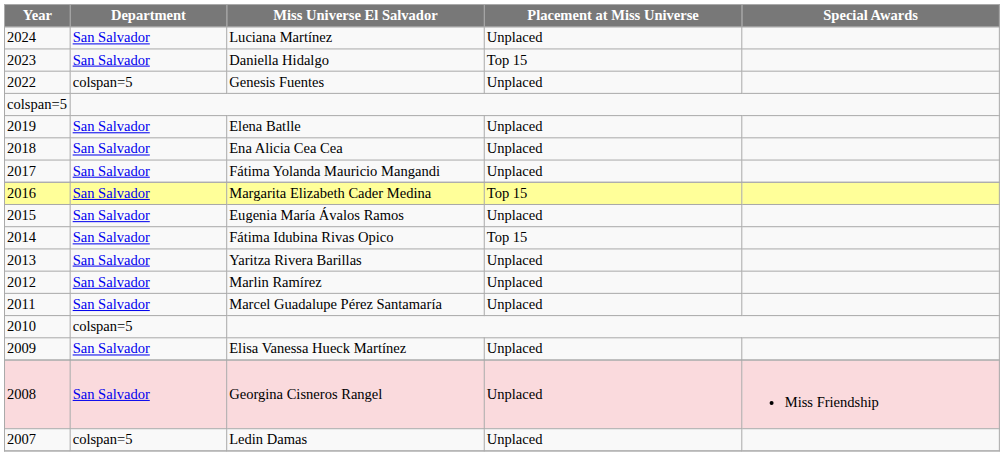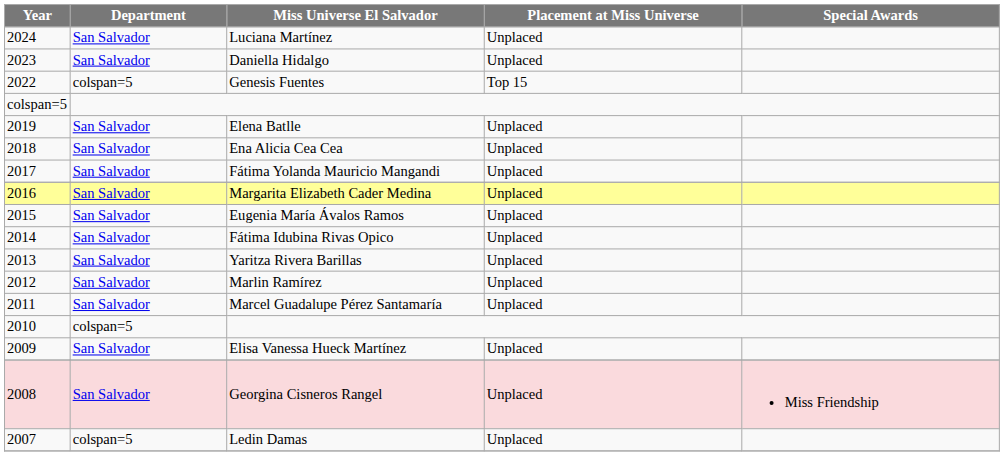(507, 60) Top 15 -> (515, 60) Unplaced
(515, 82) Unplaced -> (507, 82) Top 15
(507, 193) Top 15 -> (515, 193) Unplaced
(507, 237) Top 15 -> (515, 237) Unplaced
